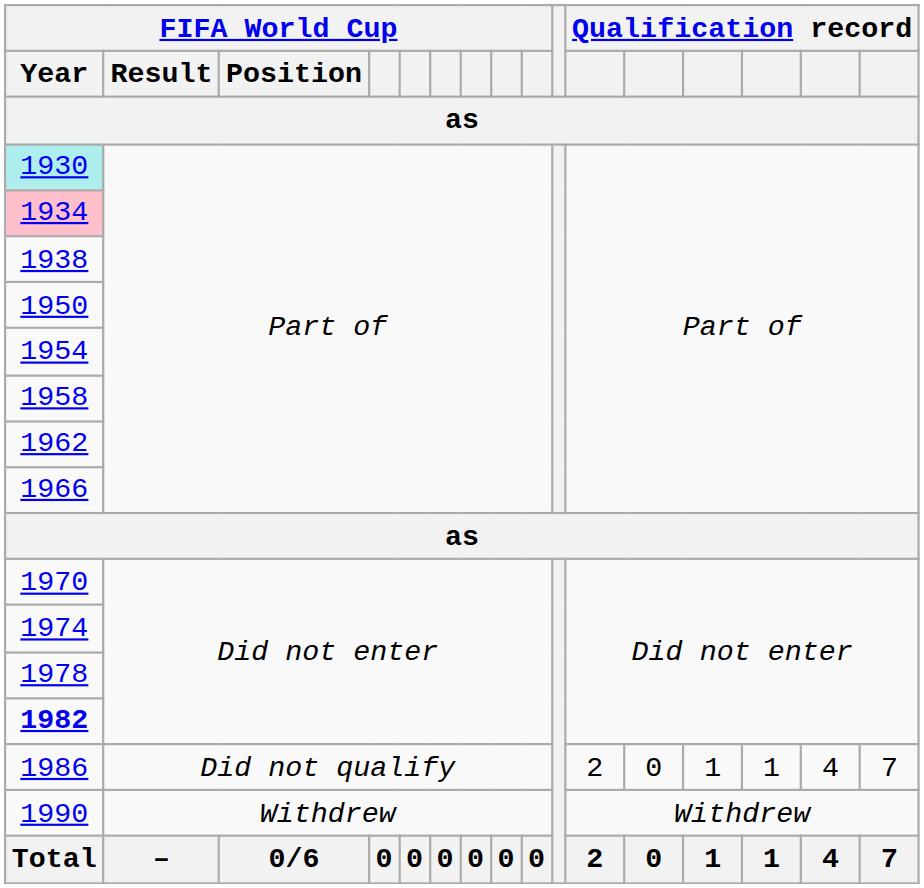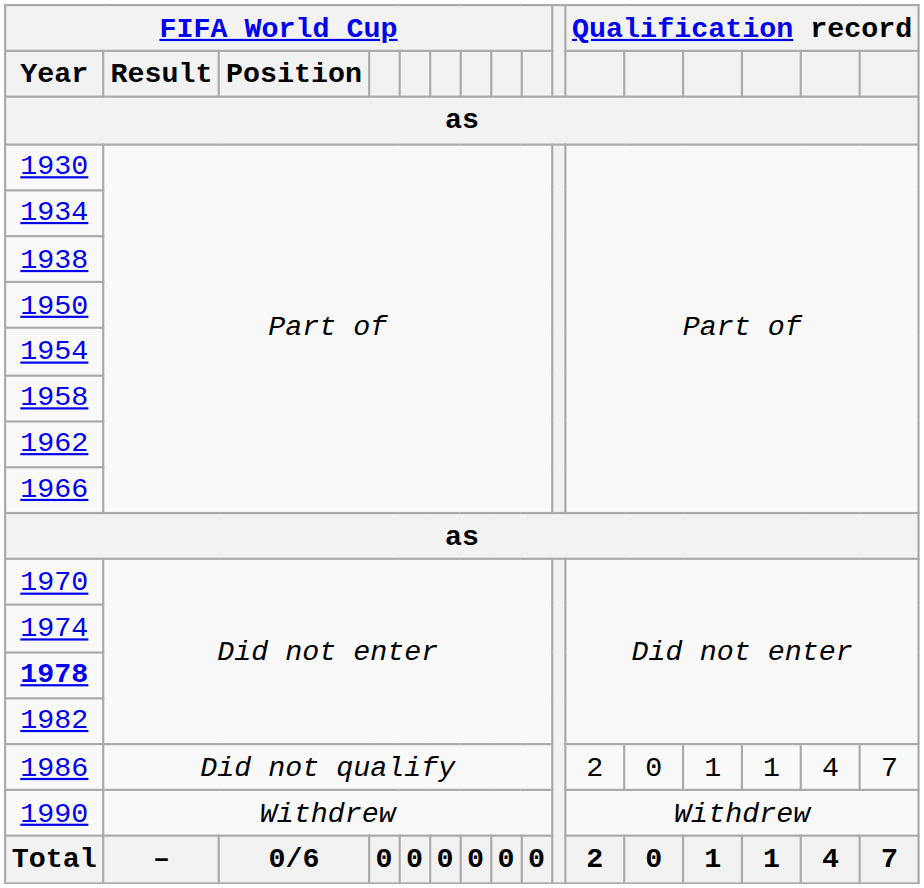(54, 167) paleturquoise background -> (54, 167) no background
(54, 213) pink background -> (54, 213) no background
(54, 675) normal -> (54, 675) bold
(54, 721) bold -> (54, 721) normal
